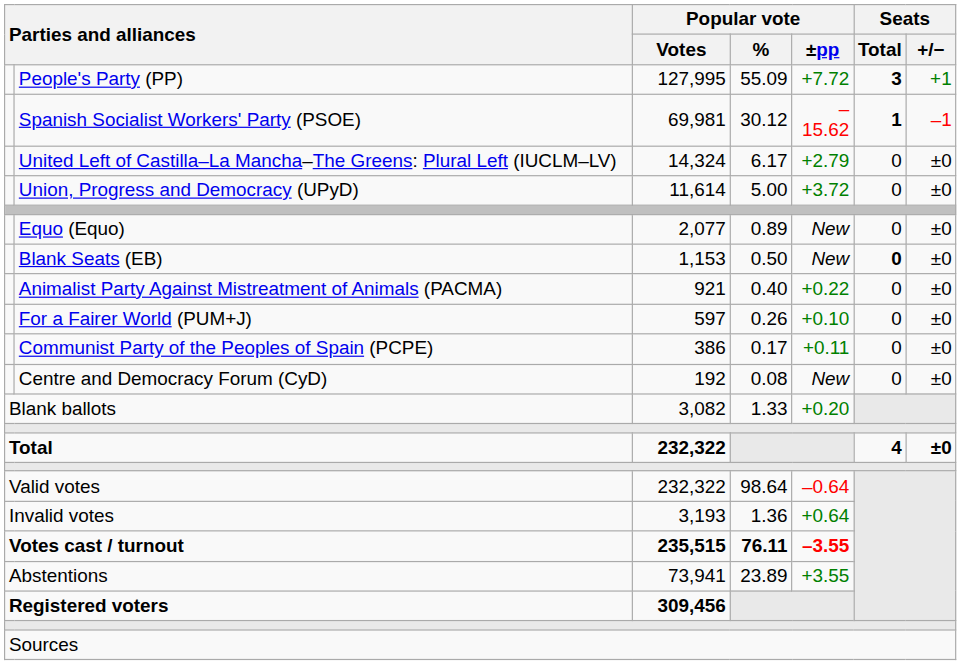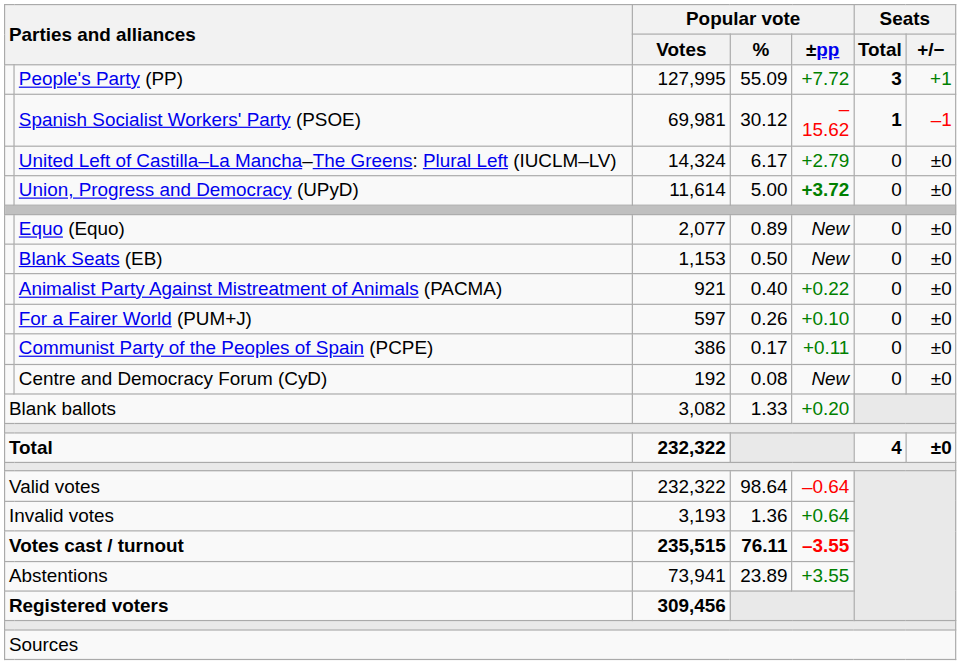(825, 190) normal -> (825, 190) bold
(896, 259) bold -> (896, 259) normal
